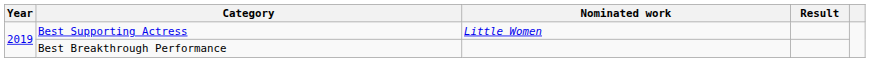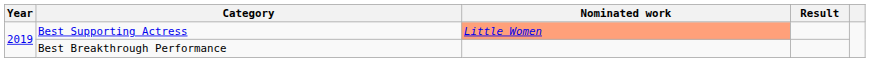(503, 31) no background -> (503, 31) lightsalmon background
